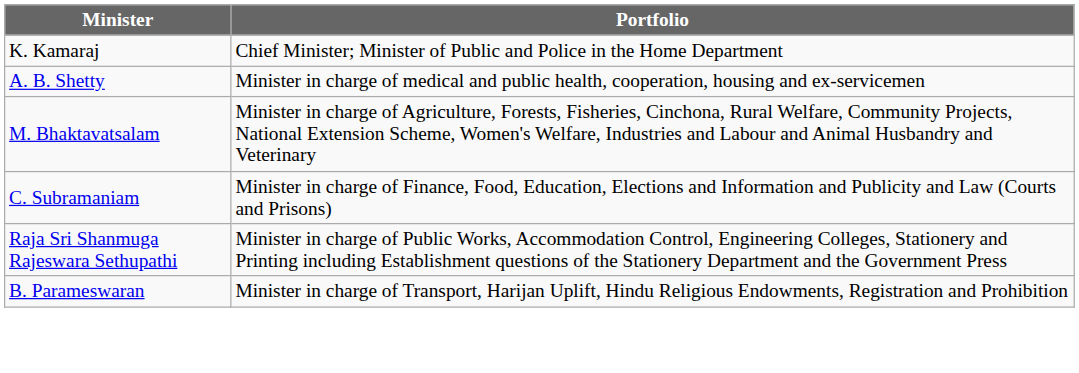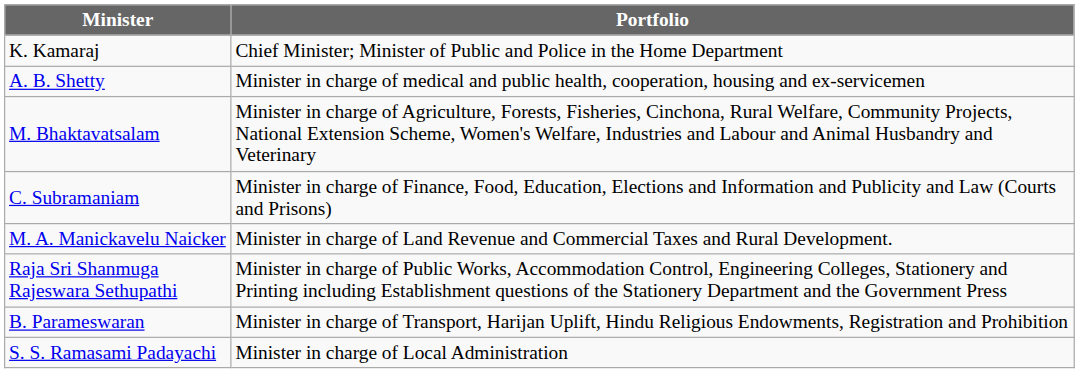+ row: (117, 238)
+ row: (113, 352)
